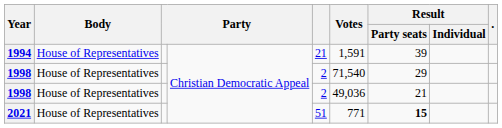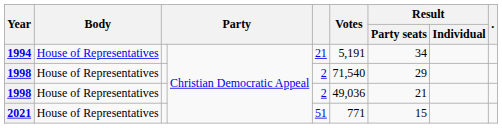(352, 54) 1,591 -> (352, 54) 5,191
(421, 54) 39 -> (421, 54) 34
(421, 113) bold -> (421, 113) normal
